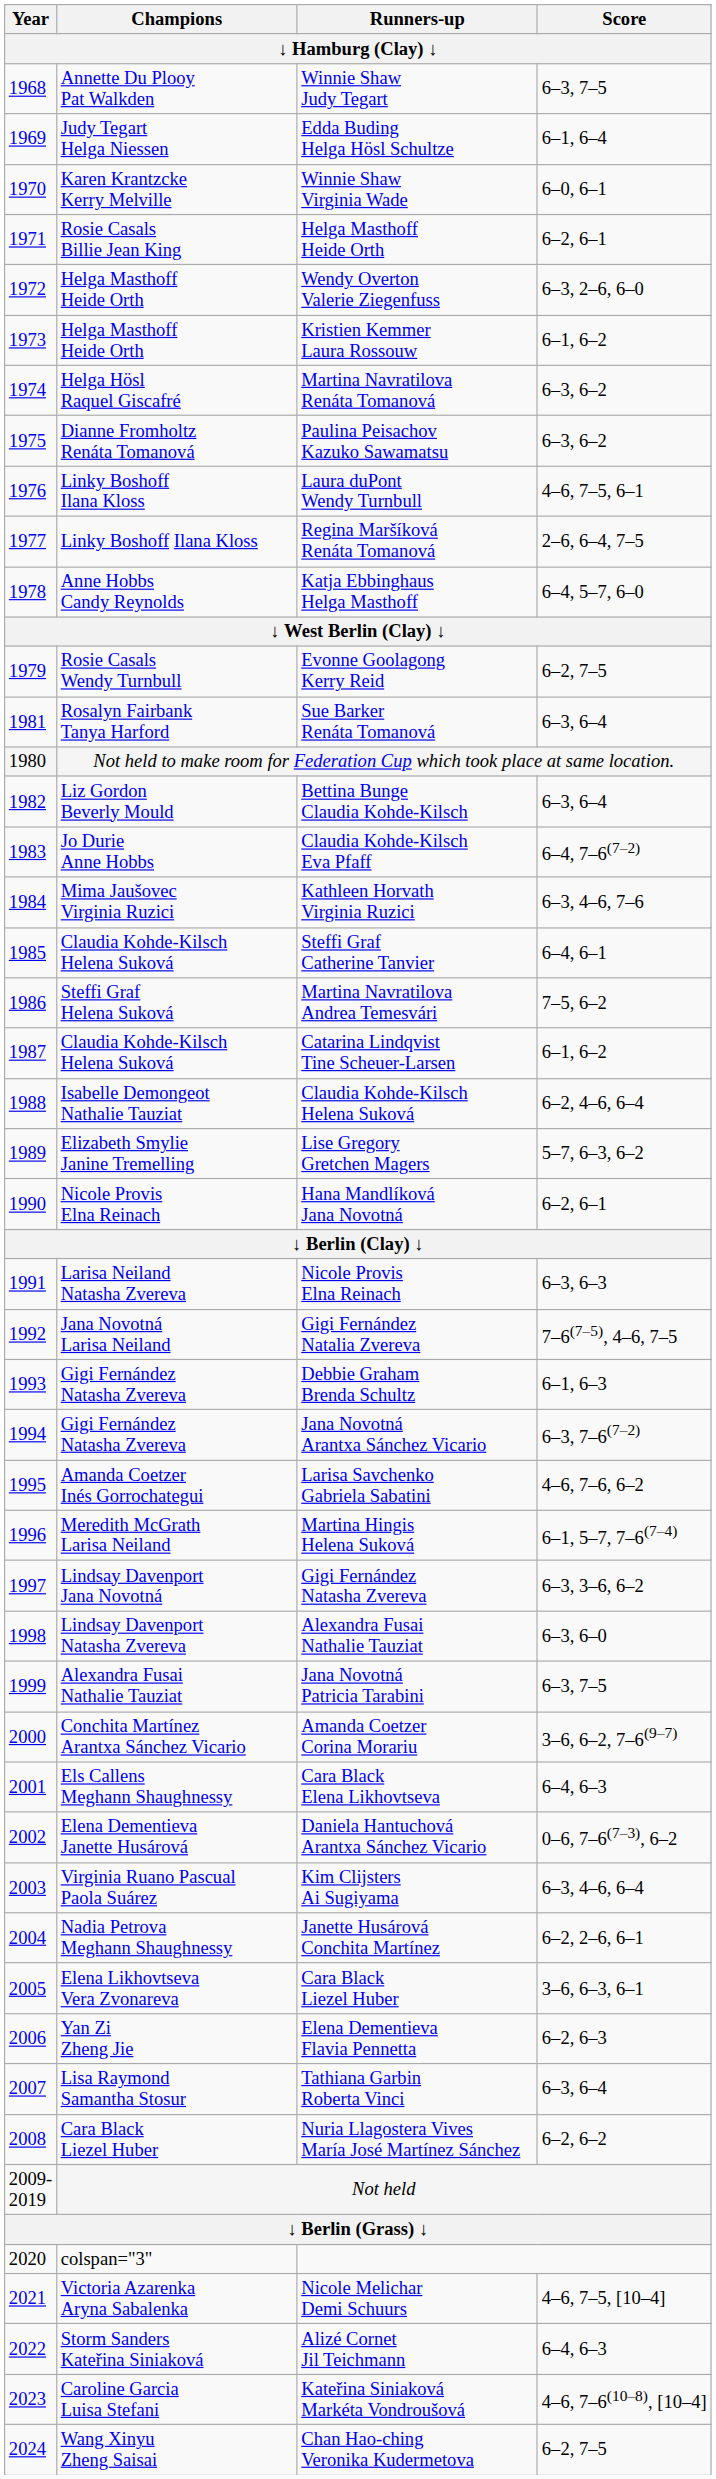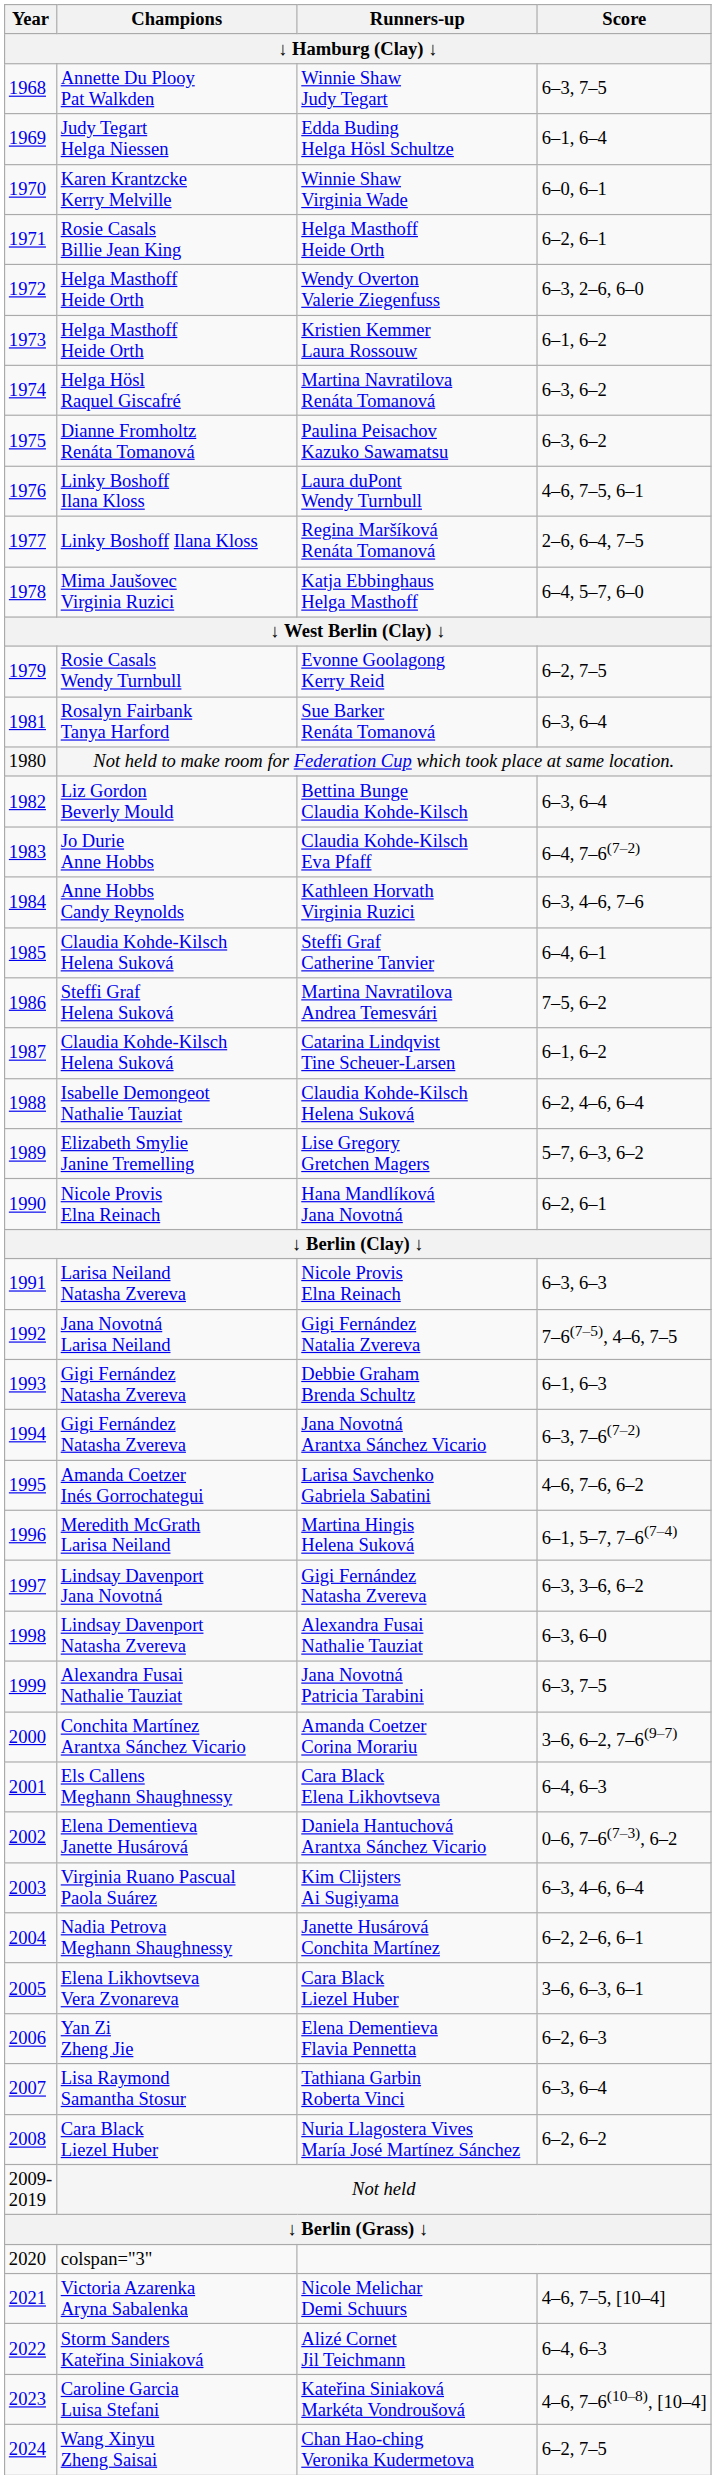(122, 591) Anne Hobbs Candy Reynolds -> (119, 591) Mima Jaušovec Virginia Ruzici
(119, 902) Mima Jaušovec Virginia Ruzici -> (122, 902) Anne Hobbs Candy Reynolds
